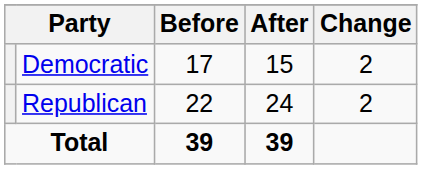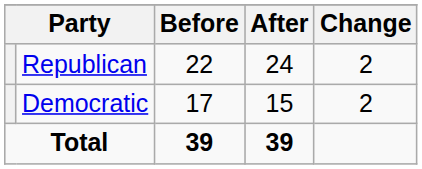rows swapped: (84, 103) <-> (85, 63)
